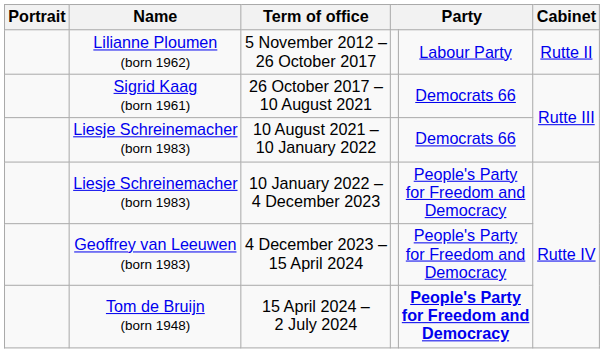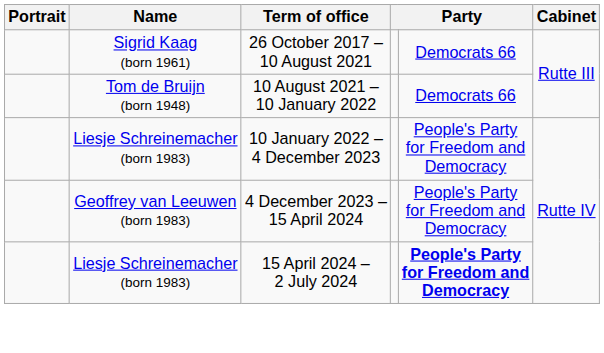- row: (316, 52)
(155, 139) Liesje Schreinemacher (born 1983) -> (155, 95) Tom de Bruijn (born 1948)
(155, 316) Tom de Bruijn (born 1948) -> (155, 272) Liesje Schreinemacher (born 1983)
